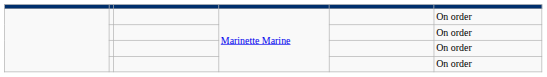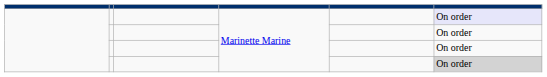(454, 16) no background -> (454, 16) lavender background
(454, 64) no background -> (454, 64) lightgrey background
